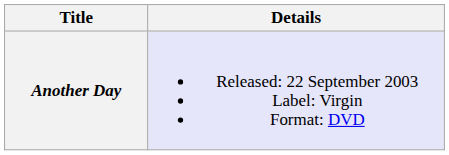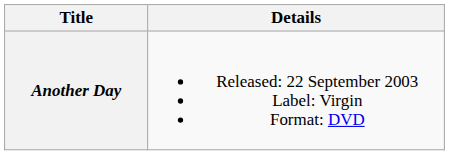(296, 100) lavender background -> (296, 100) no background
